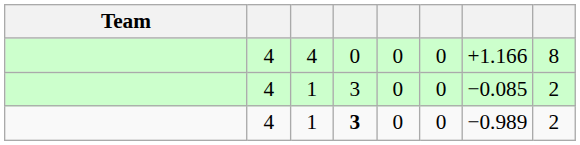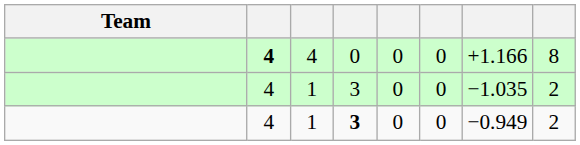(269, 55) normal -> (269, 55) bold
(497, 88) −0.085 -> (497, 88) −1.035
(497, 122) −0.989 -> (497, 122) −0.949
